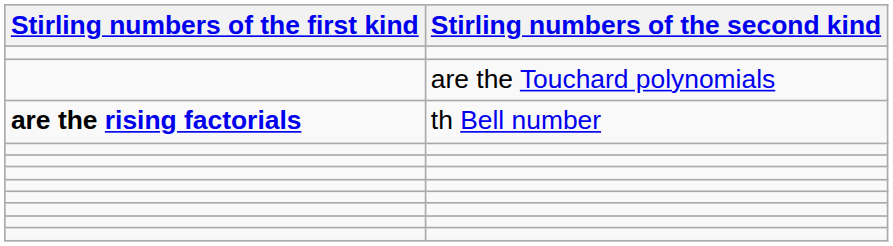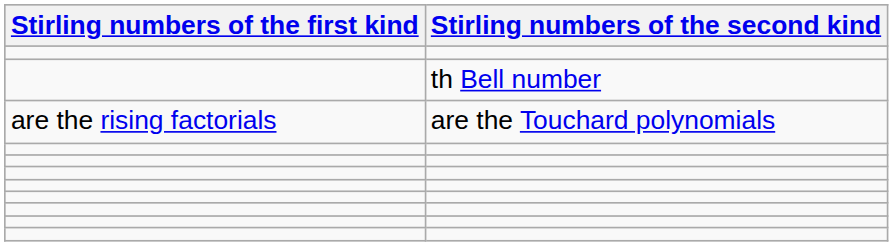(603, 79) are the Touchard polynomials -> (516, 79) th Bell number
(156, 121) bold -> (144, 121) normal
(516, 121) th Bell number -> (603, 121) are the Touchard polynomials
